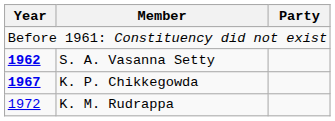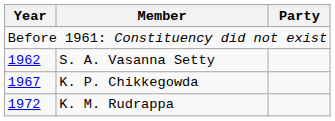(24, 60) bold -> (24, 60) normal
(24, 82) bold -> (24, 82) normal
